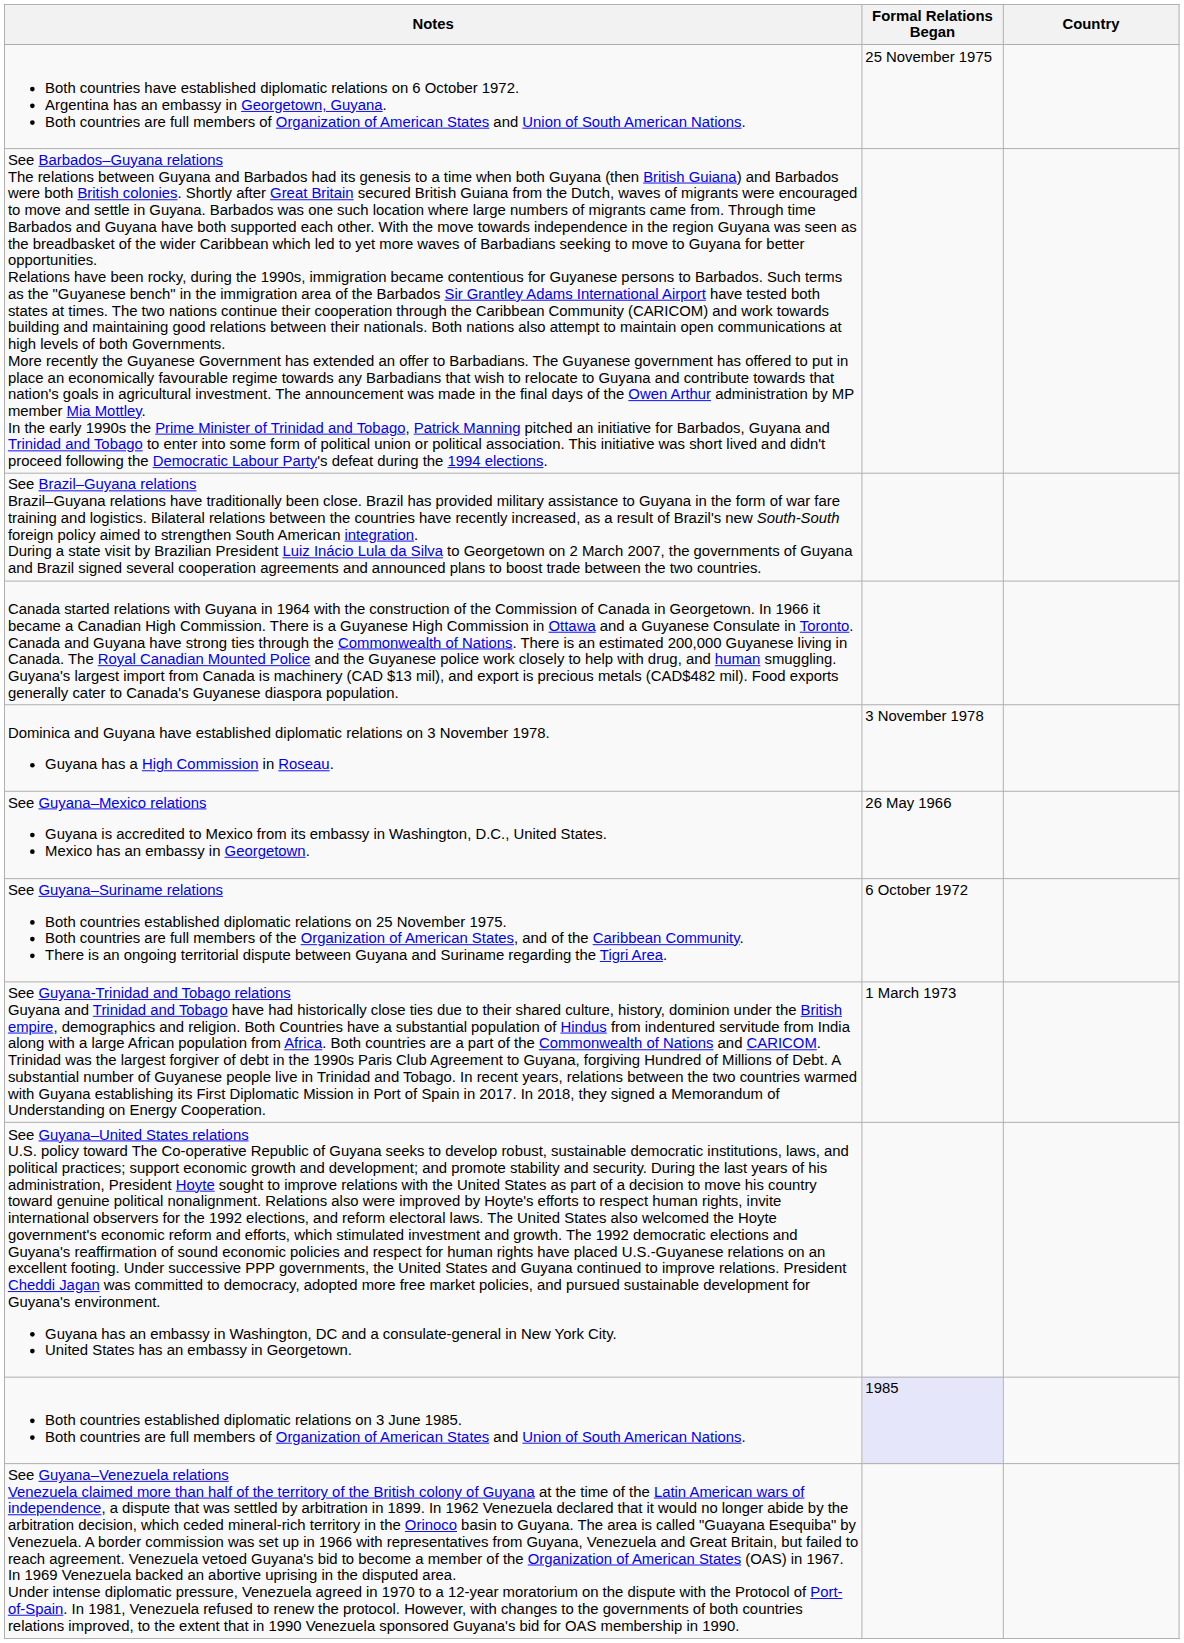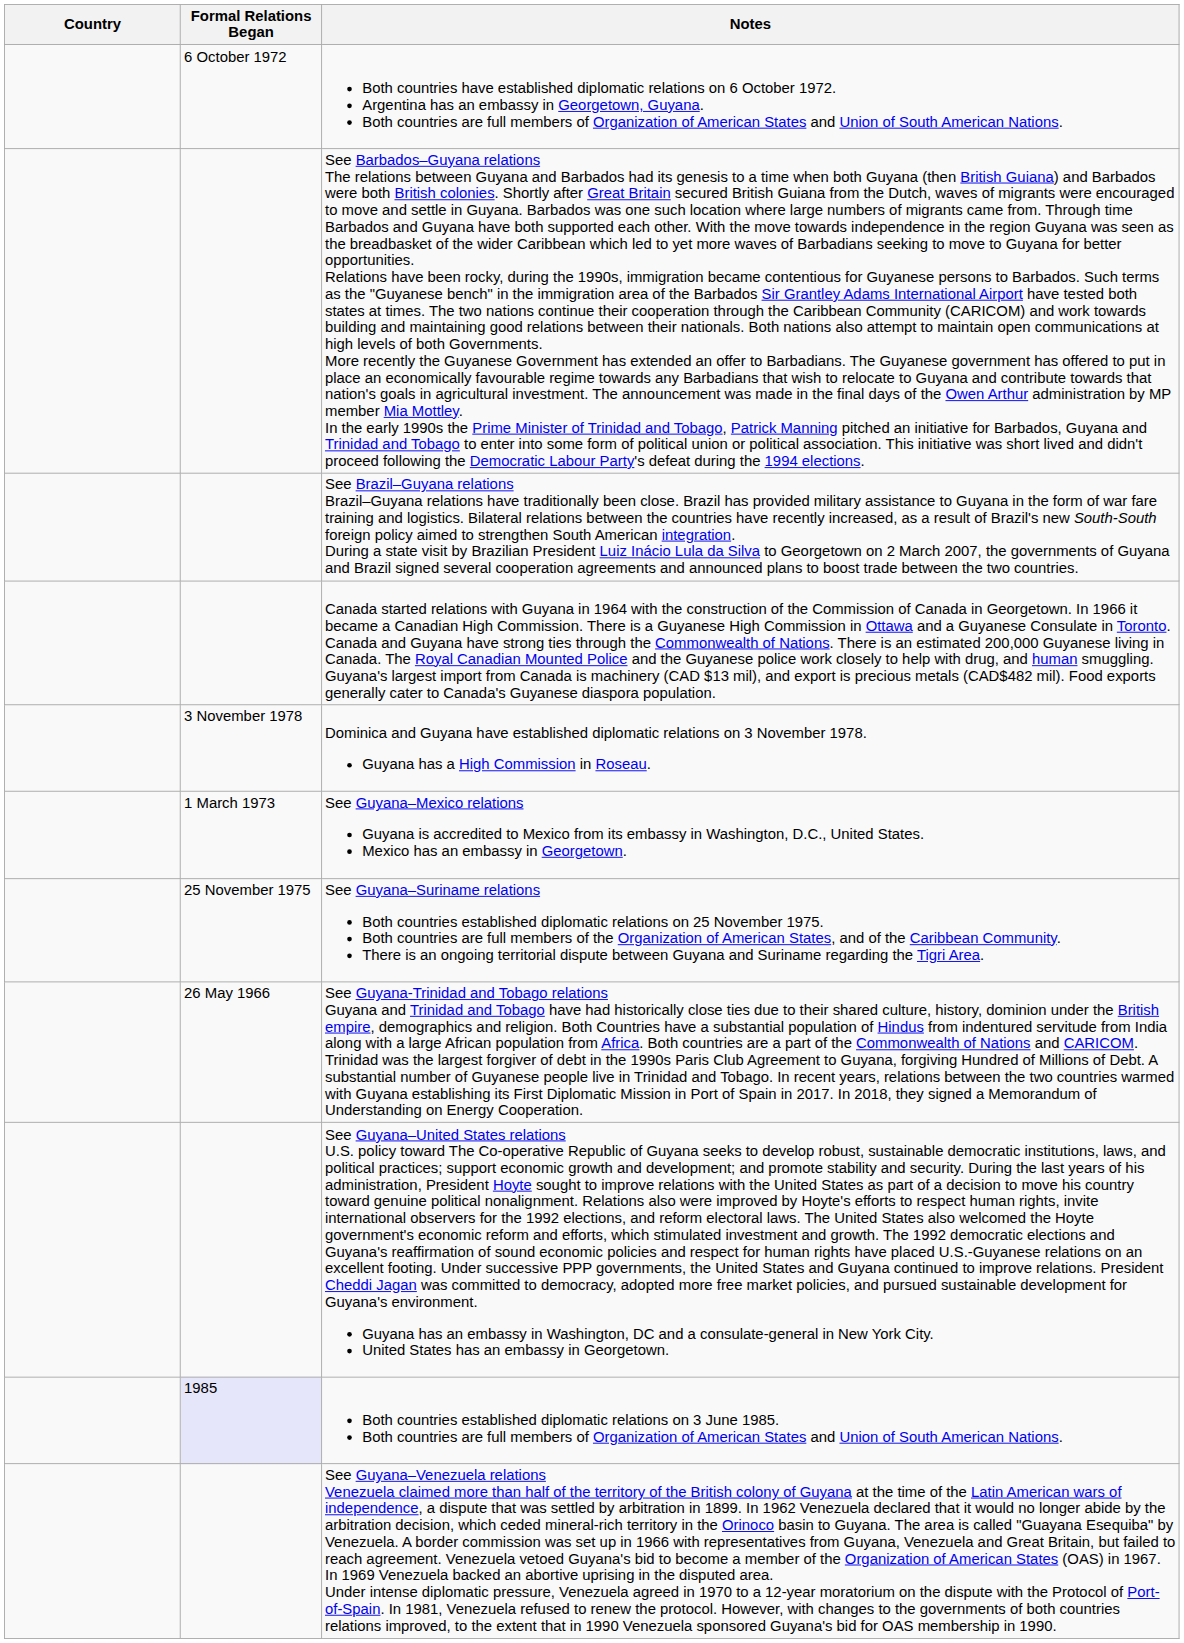columns swapped: (1091, 24) <-> (433, 24)
(929, 56) 25 November 1975 -> (235, 56) 6 October 1972
(908, 803) 26 May 1966 -> (230, 803) 1 March 1973
(917, 890) 6 October 1972 -> (247, 890) 25 November 1975
(911, 993) 1 March 1973 -> (227, 993) 26 May 1966
